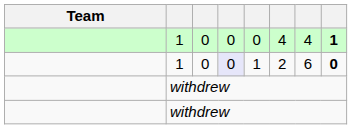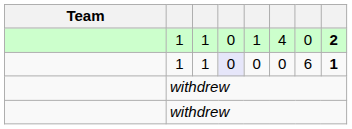(205, 40) 0 -> (205, 40) 1
(257, 40) 0 -> (257, 40) 1
(308, 40) 4 -> (308, 40) 0
(334, 40) 1 -> (334, 40) 2
(205, 64) 0 -> (205, 64) 1
(257, 64) 1 -> (257, 64) 0
(282, 64) 2 -> (282, 64) 0
(334, 64) 0 -> (334, 64) 1
